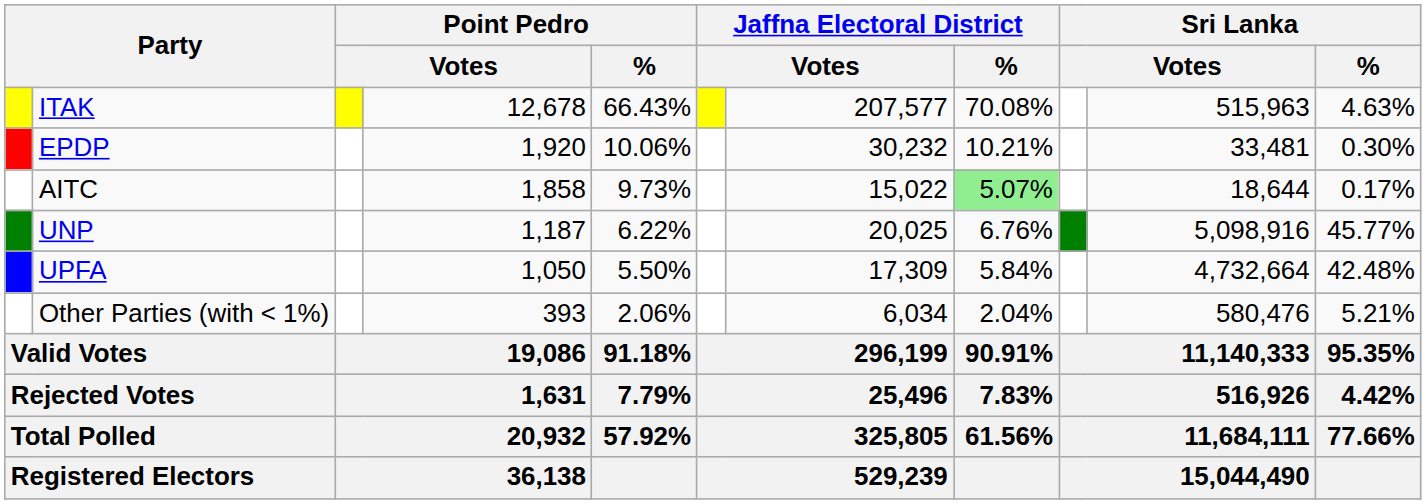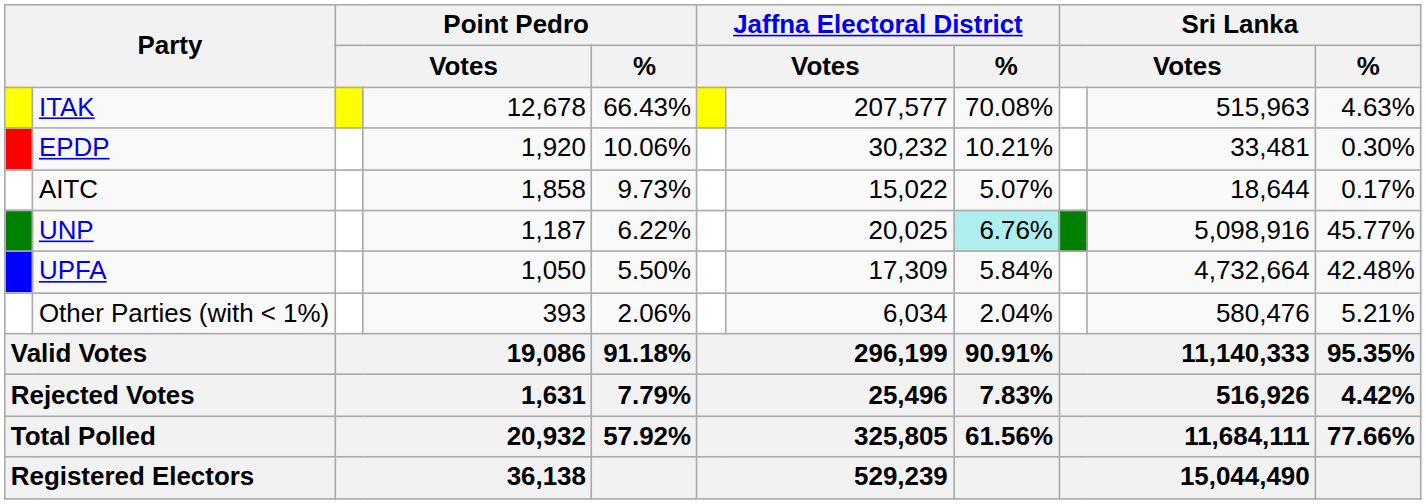(1016, 189) lightgreen background -> (1016, 189) no background
(1016, 230) no background -> (1016, 230) paleturquoise background
